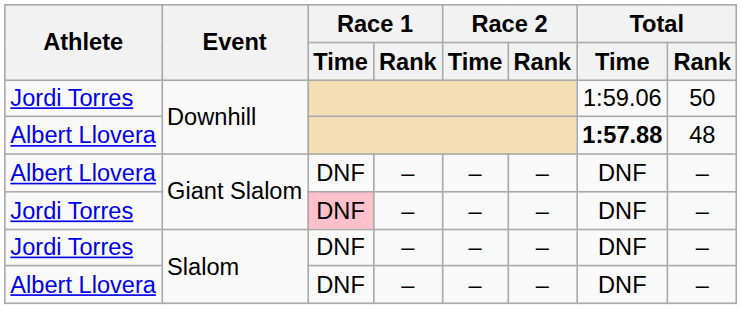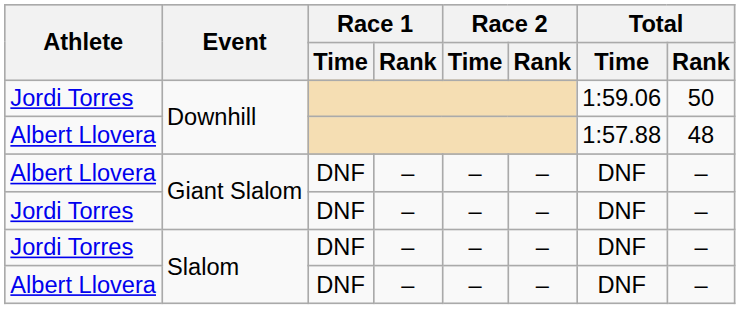(622, 136) bold -> (622, 136) normal
(341, 210) pink background -> (341, 210) no background
